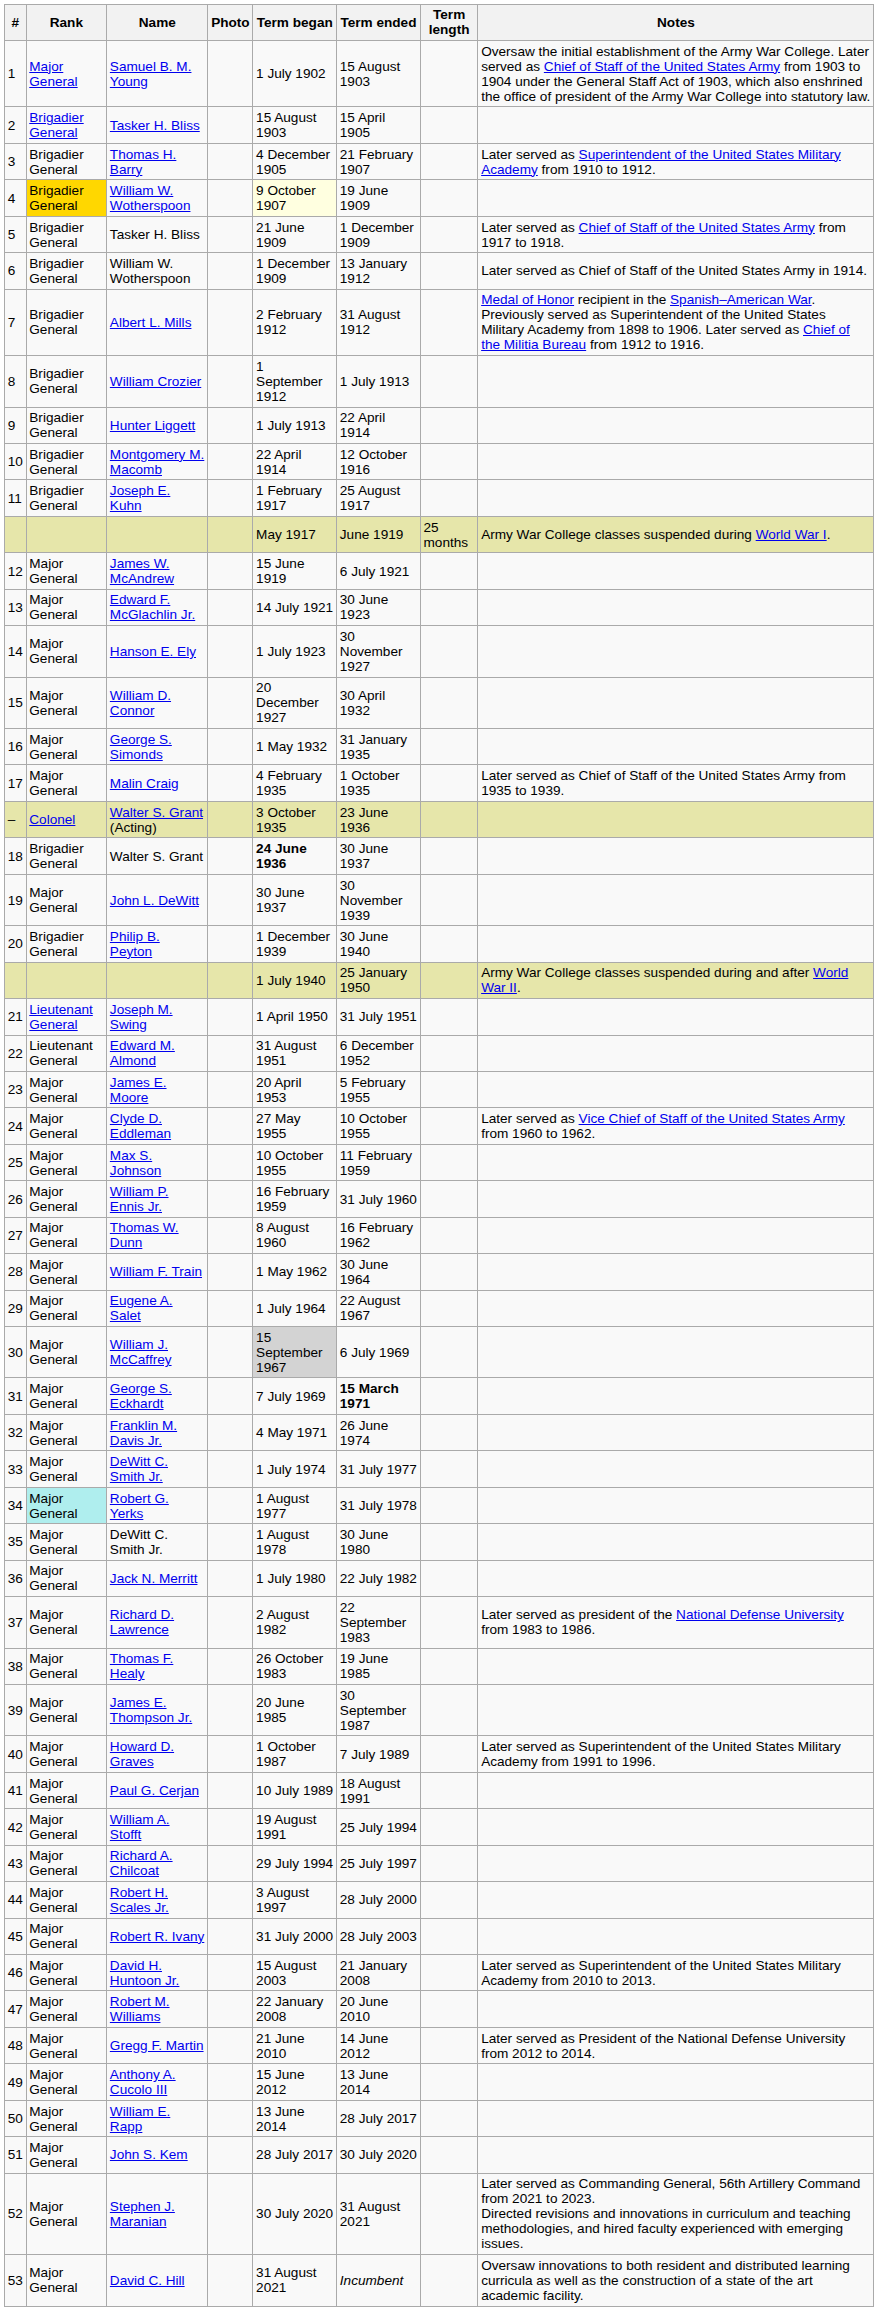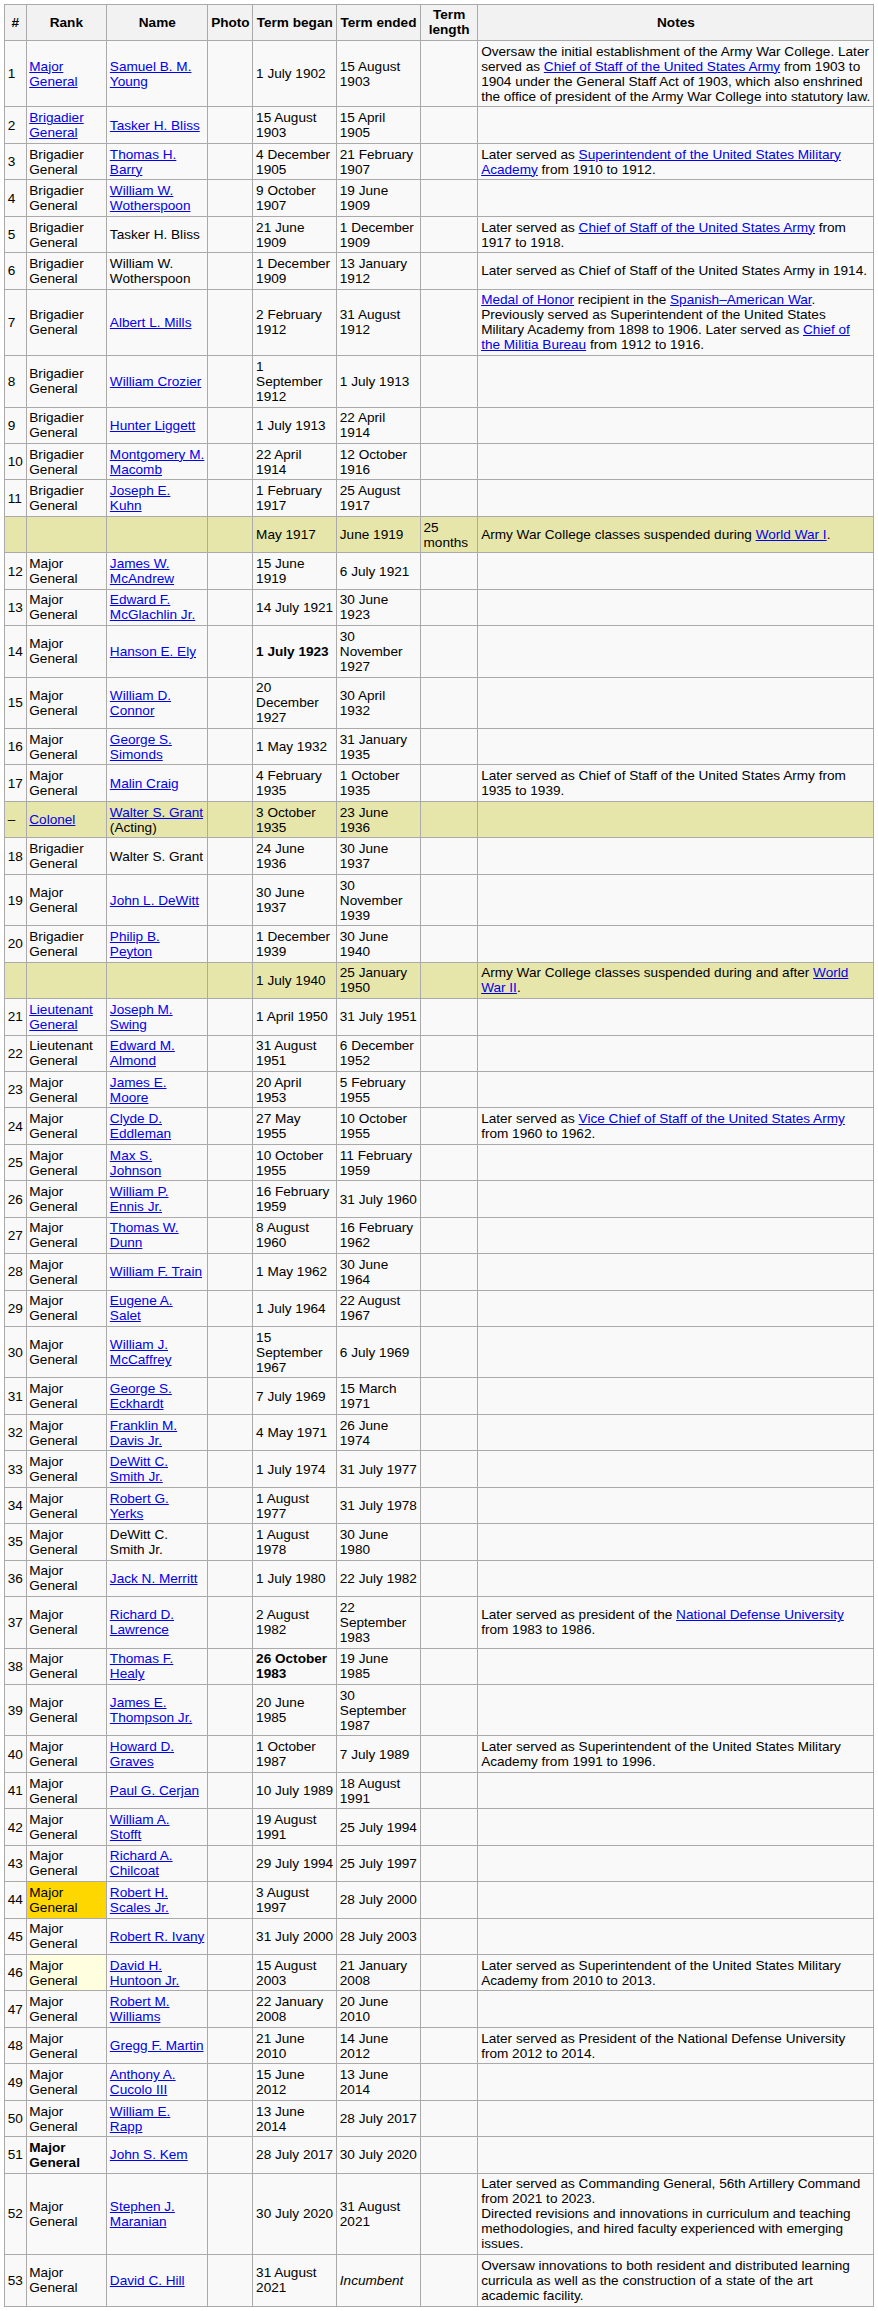(56, 198) gold background -> (56, 198) no background
(286, 198) lightyellow background -> (286, 198) no background
(291, 651) normal -> (292, 651) bold
(281, 856) bold -> (280, 856) normal
(289, 1352) lightgrey background -> (289, 1352) no background
(369, 1396) bold -> (368, 1396) normal
(53, 1506) paleturquoise background -> (53, 1506) no background
(290, 1666) normal -> (292, 1666) bold
(53, 1900) no background -> (53, 1900) gold background
(53, 1973) no background -> (53, 1973) lightyellow background
(53, 2155) normal -> (55, 2155) bold
